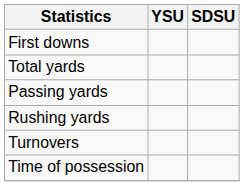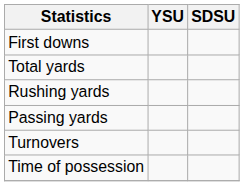rows swapped: (59, 117) <-> (58, 92)
